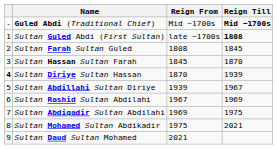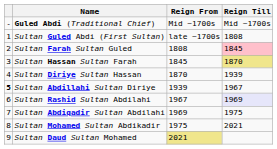(247, 23) bold -> (247, 23) normal
(233, 36) bold -> (233, 36) normal
(233, 49) no background -> (233, 49) pink background
(233, 62) no background -> (233, 62) khaki background
(9, 74) bold -> (9, 74) normal
(9, 87) normal -> (9, 87) bold
(233, 100) no background -> (233, 100) lavender background
(178, 138) no background -> (178, 138) khaki background
